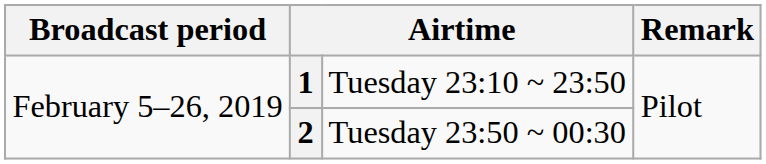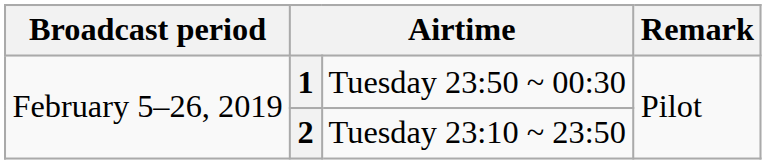(477, 81) Tuesday 23:10 ~ 23:50 -> (477, 81) Tuesday 23:50 ~ 00:30
(477, 132) Tuesday 23:50 ~ 00:30 -> (477, 132) Tuesday 23:10 ~ 23:50
